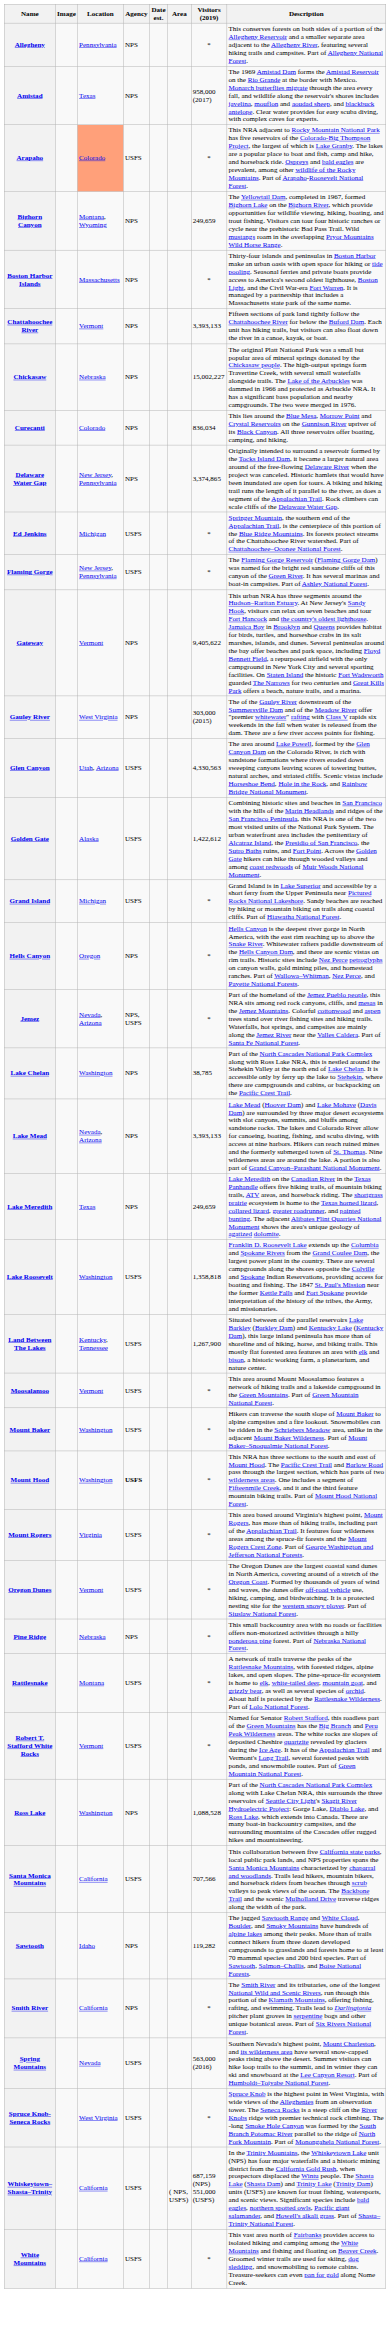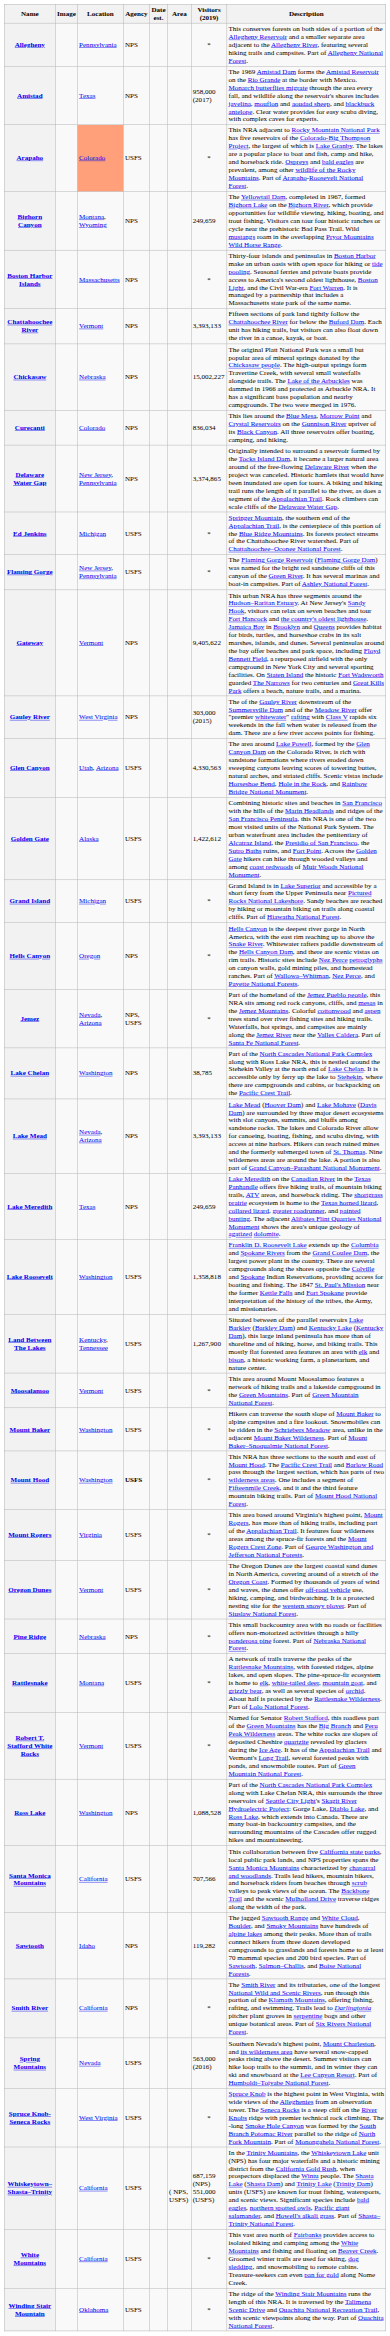+ row: (30, 2309)
